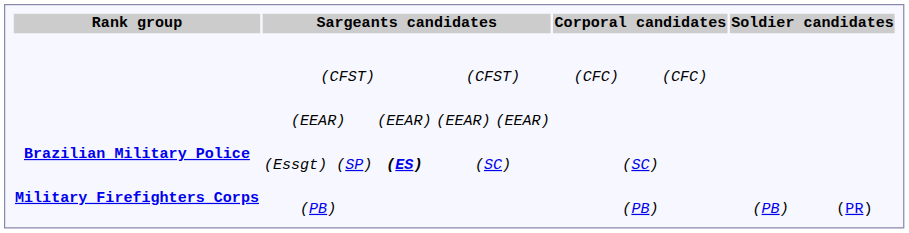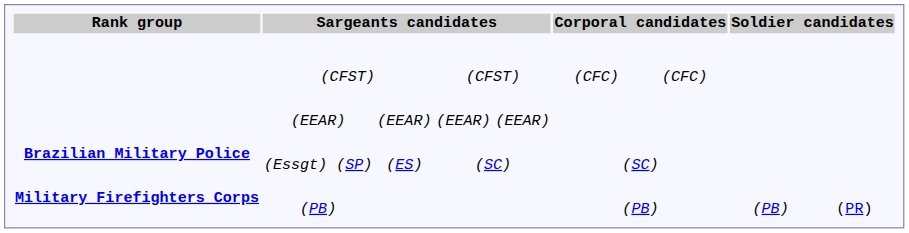(404, 165) bold -> (404, 165) normal
